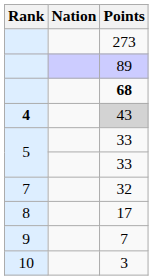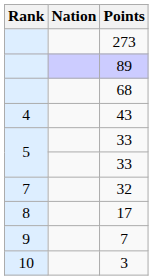(124, 90) bold -> (124, 90) normal
(26, 115) bold -> (26, 115) normal
(124, 115) lightgrey background -> (124, 115) no background
